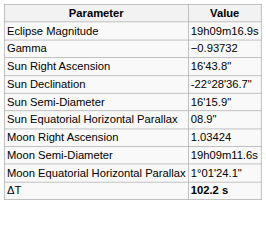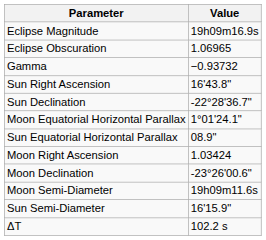+ row: (57, 48)
rows swapped: (56, 102) <-> (96, 173)
+ row: (50, 173)
(209, 191) bold -> (209, 226) normal
